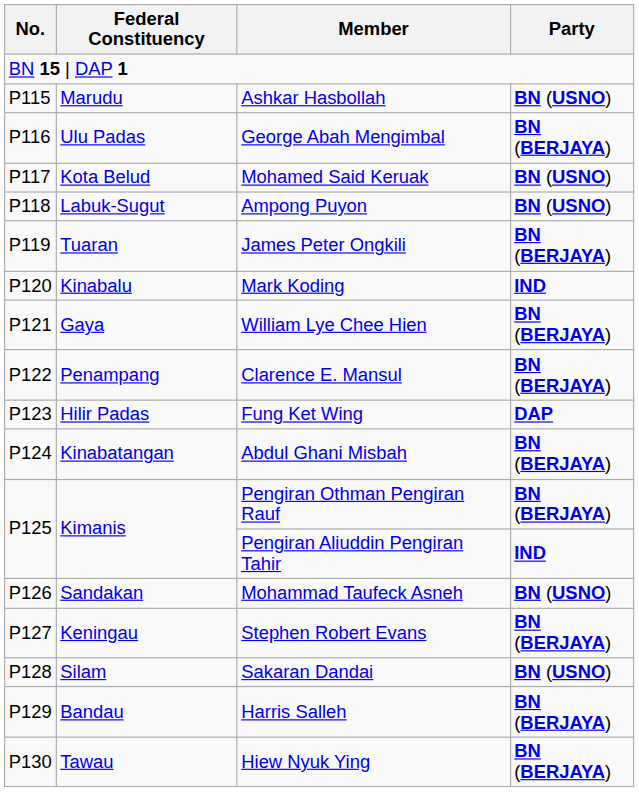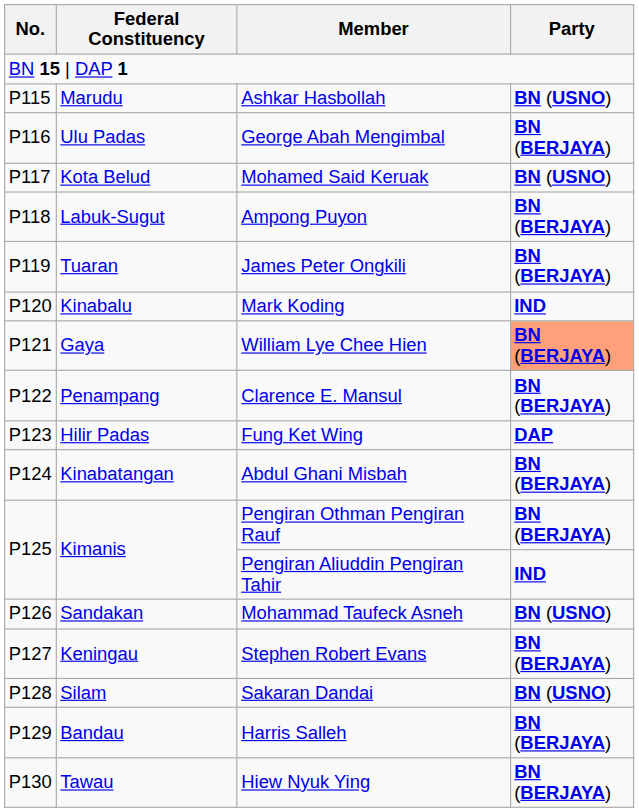(563, 206) BN (USNO) -> (563, 216) BN (BERJAYA)
(563, 324) no background -> (563, 345) lightsalmon background
